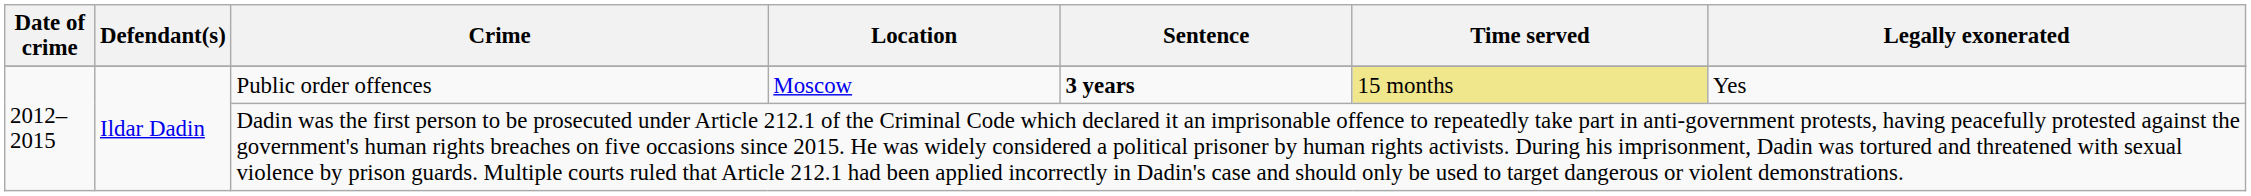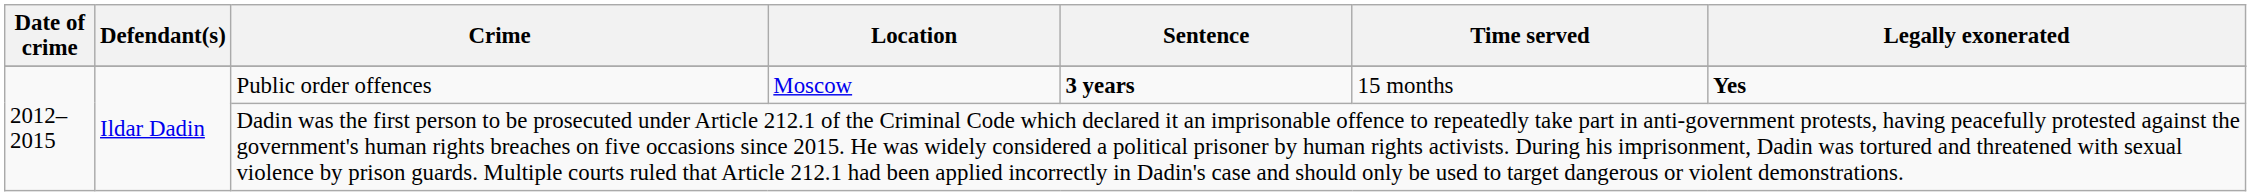(1406, 84) khaki background -> (1406, 84) no background
(1730, 84) normal -> (1730, 84) bold
